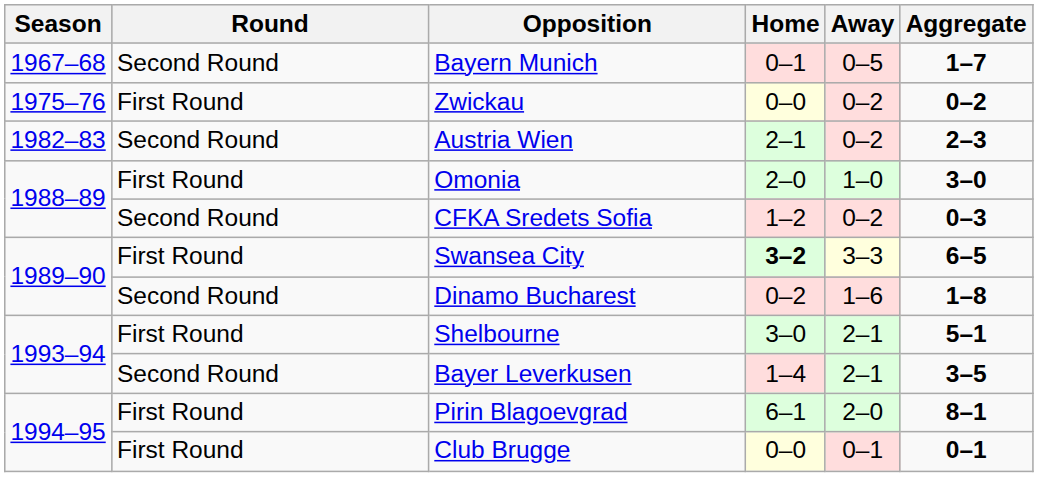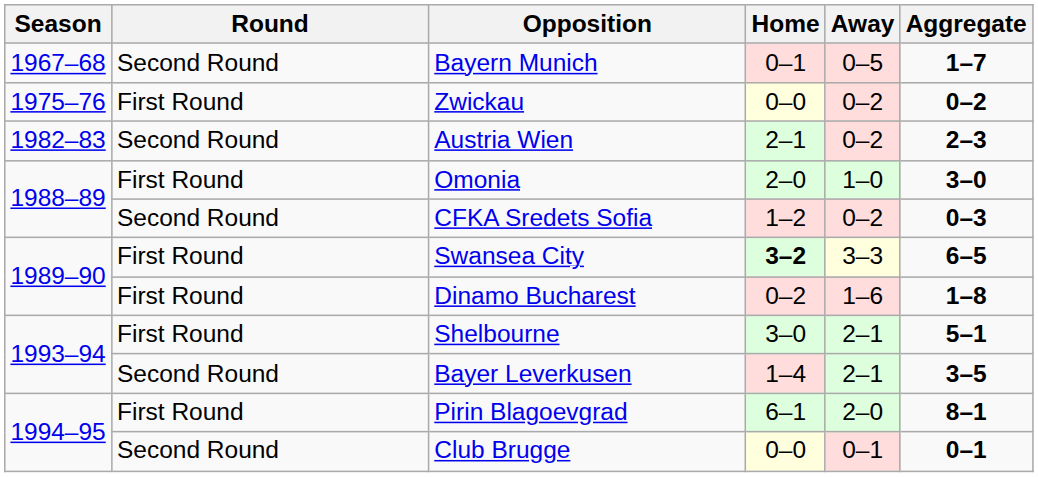(198, 295) Second Round -> (180, 295) First Round
(180, 450) First Round -> (198, 450) Second Round
